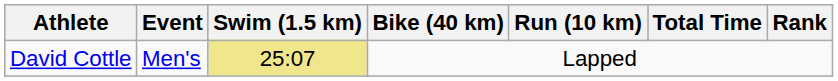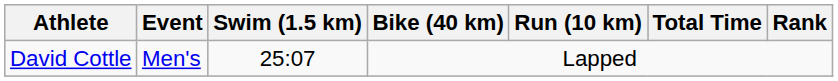(288, 58) khaki background -> (288, 58) no background
